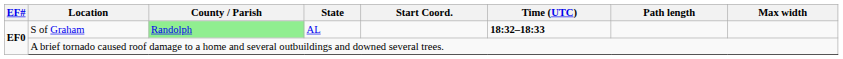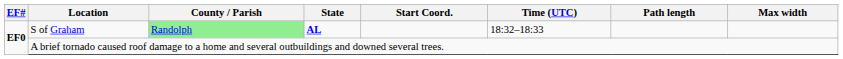(314, 29) normal -> (314, 29) bold
(517, 29) bold -> (517, 29) normal
